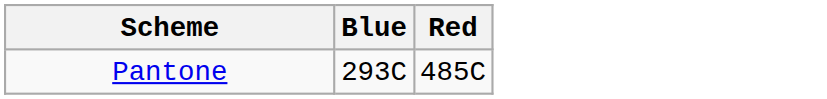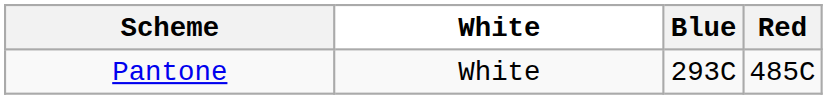+ column: (499, 27)
